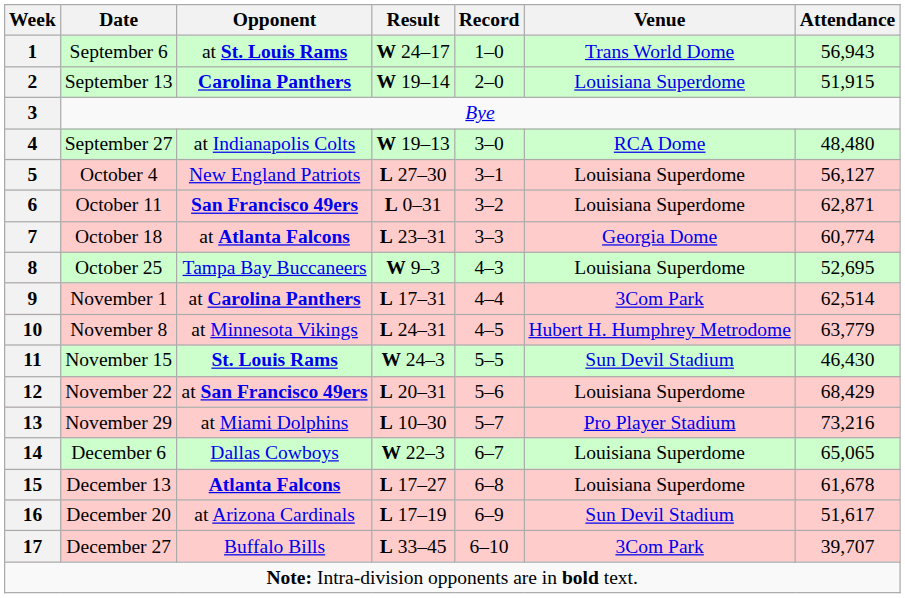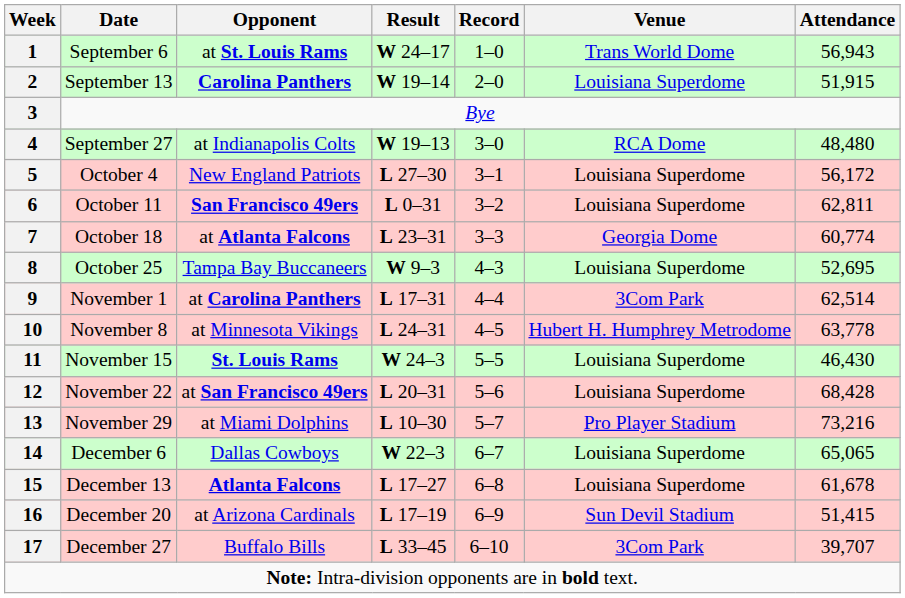(848, 174) 56,127 -> (848, 174) 56,172
(848, 205) 62,871 -> (848, 205) 62,811
(848, 329) 63,779 -> (848, 329) 63,778
(660, 360) Sun Devil Stadium -> (660, 360) Louisiana Superdome
(848, 391) 68,429 -> (848, 391) 68,428
(848, 515) 51,617 -> (848, 515) 51,415
